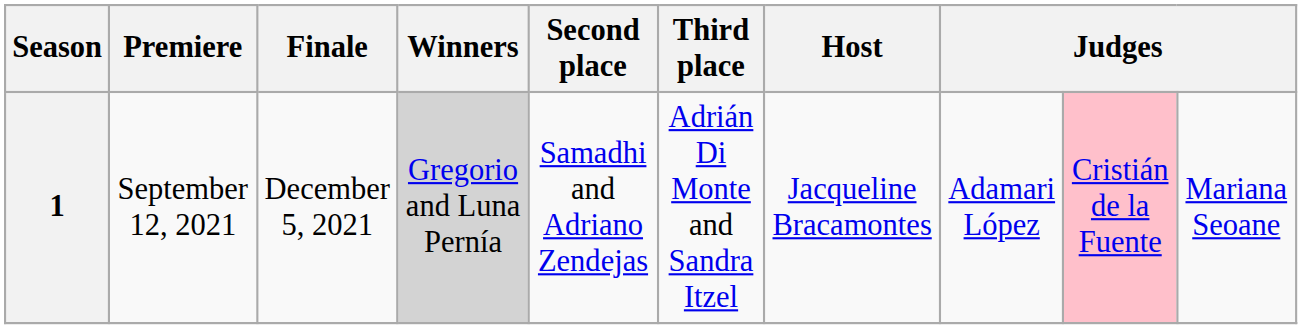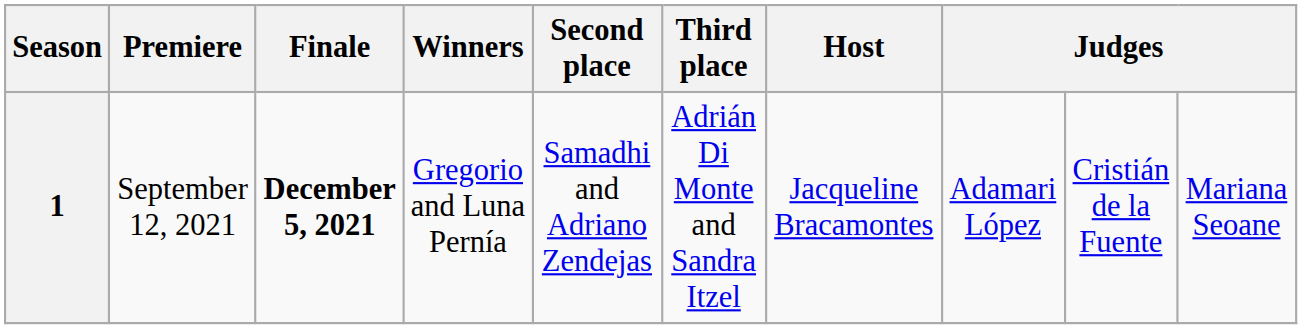(327, 206) normal -> (330, 206) bold
(463, 206) lightgrey background -> (468, 206) no background
(1120, 206) pink background -> (1121, 206) no background
